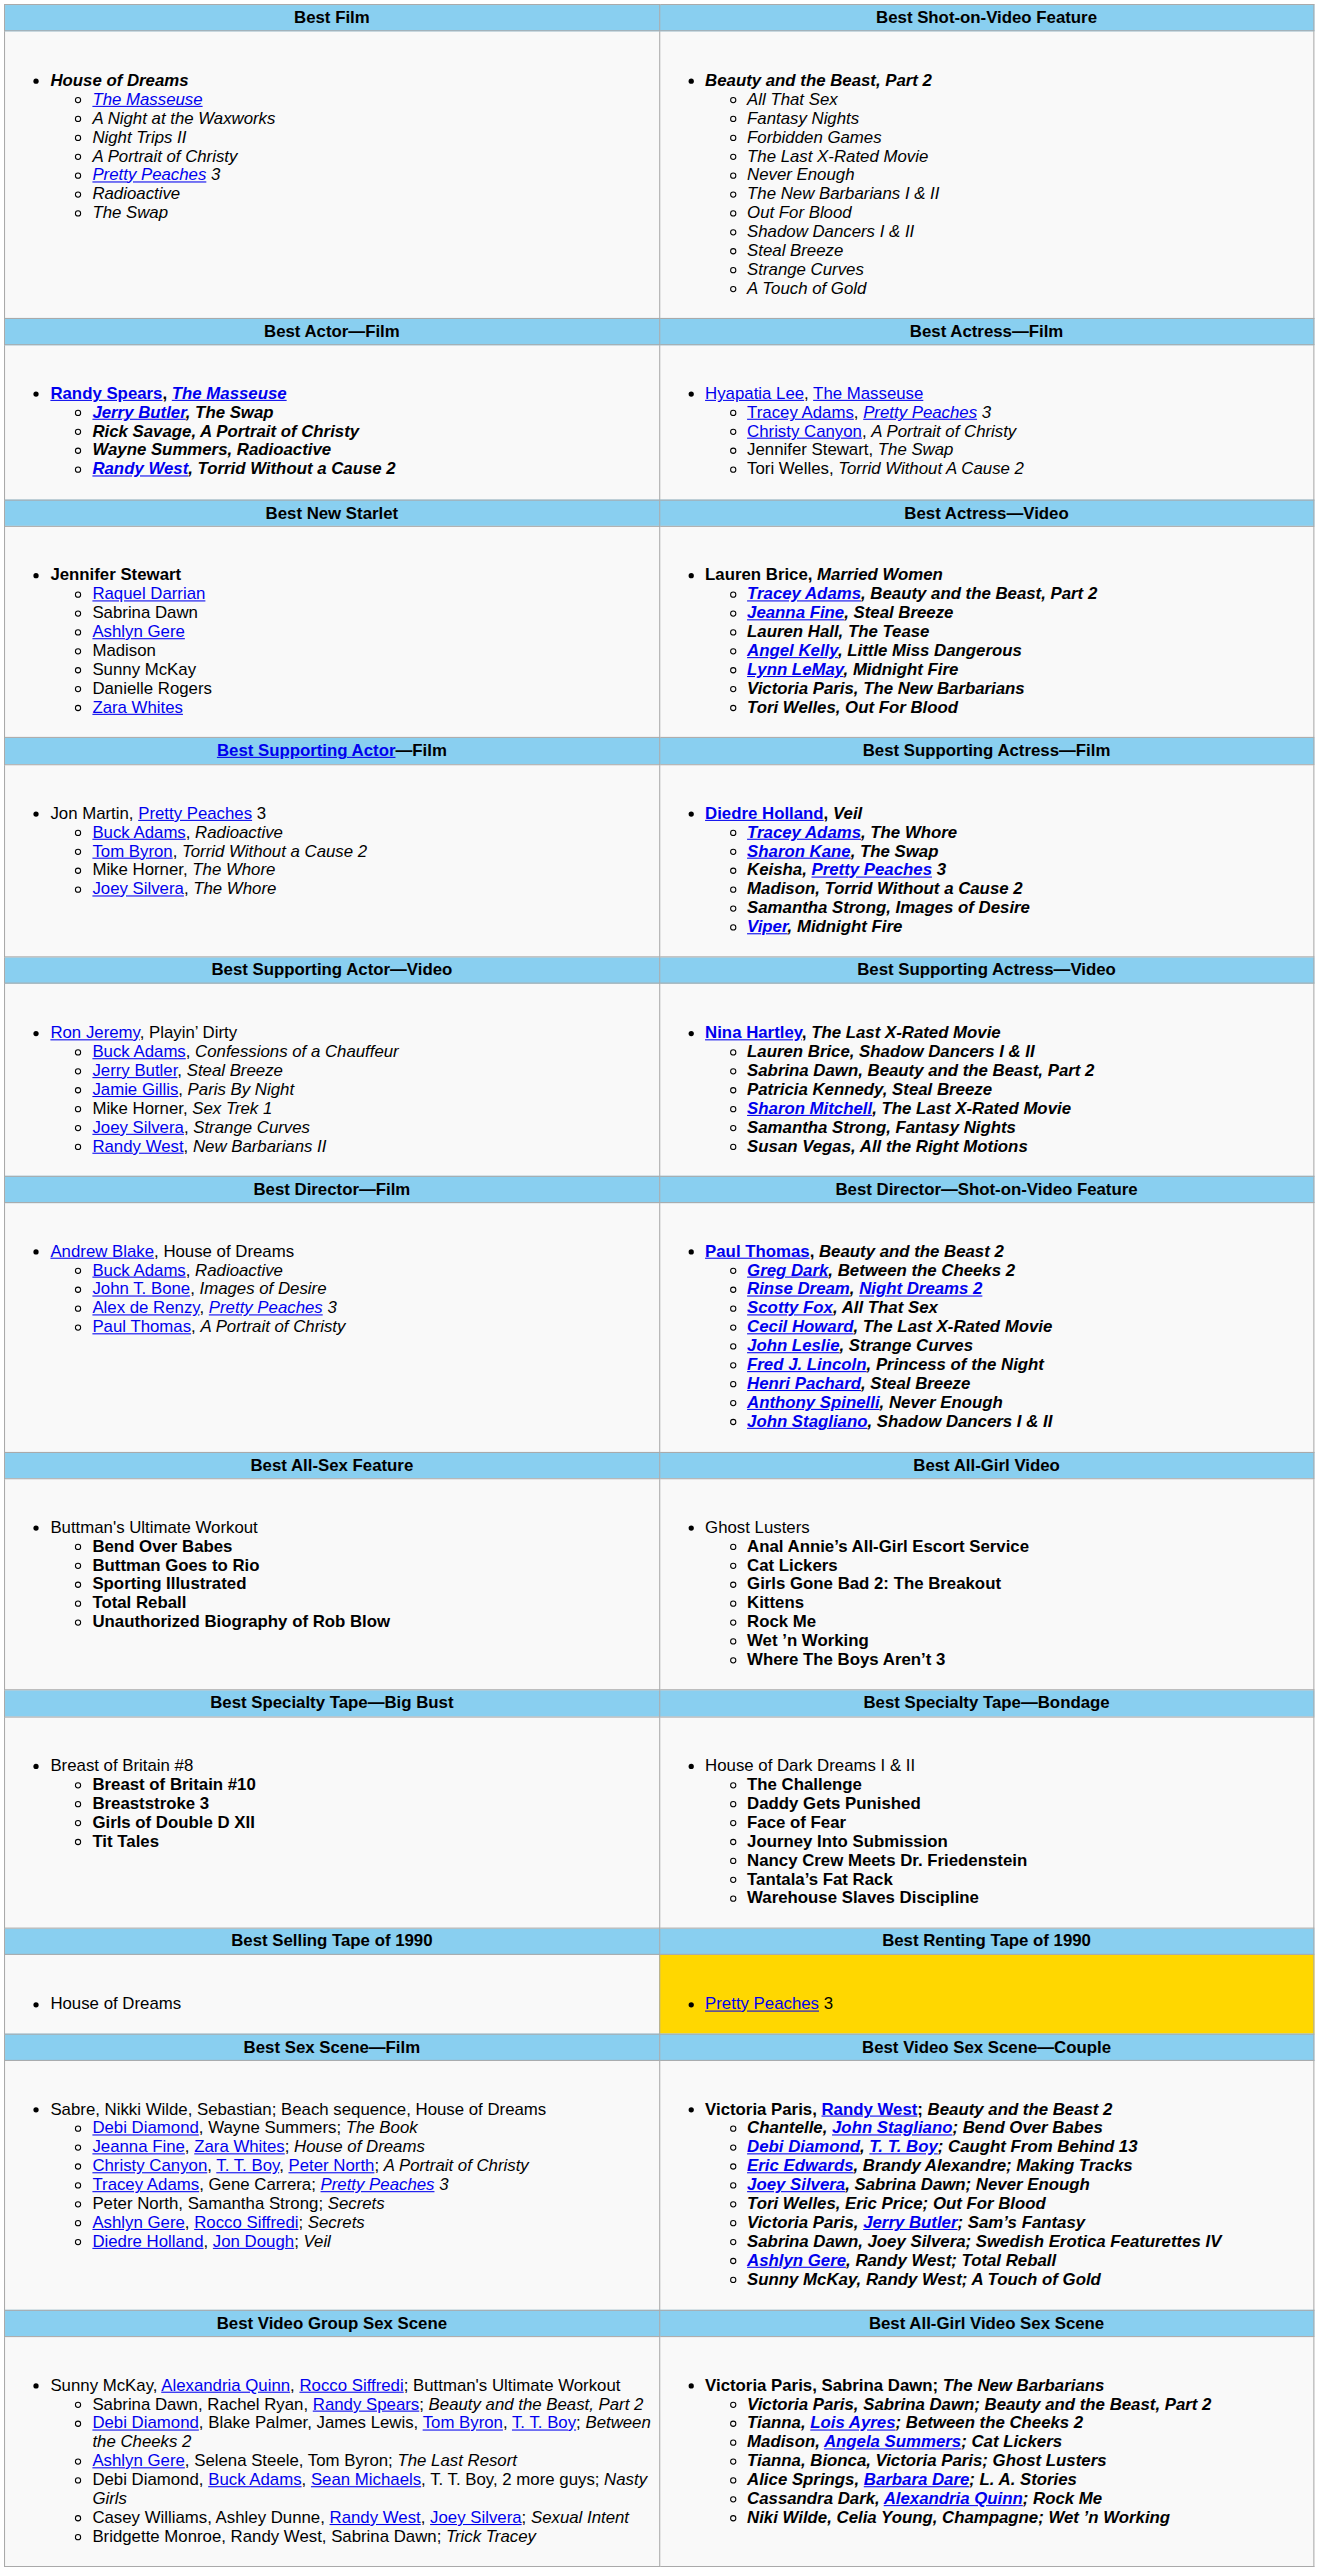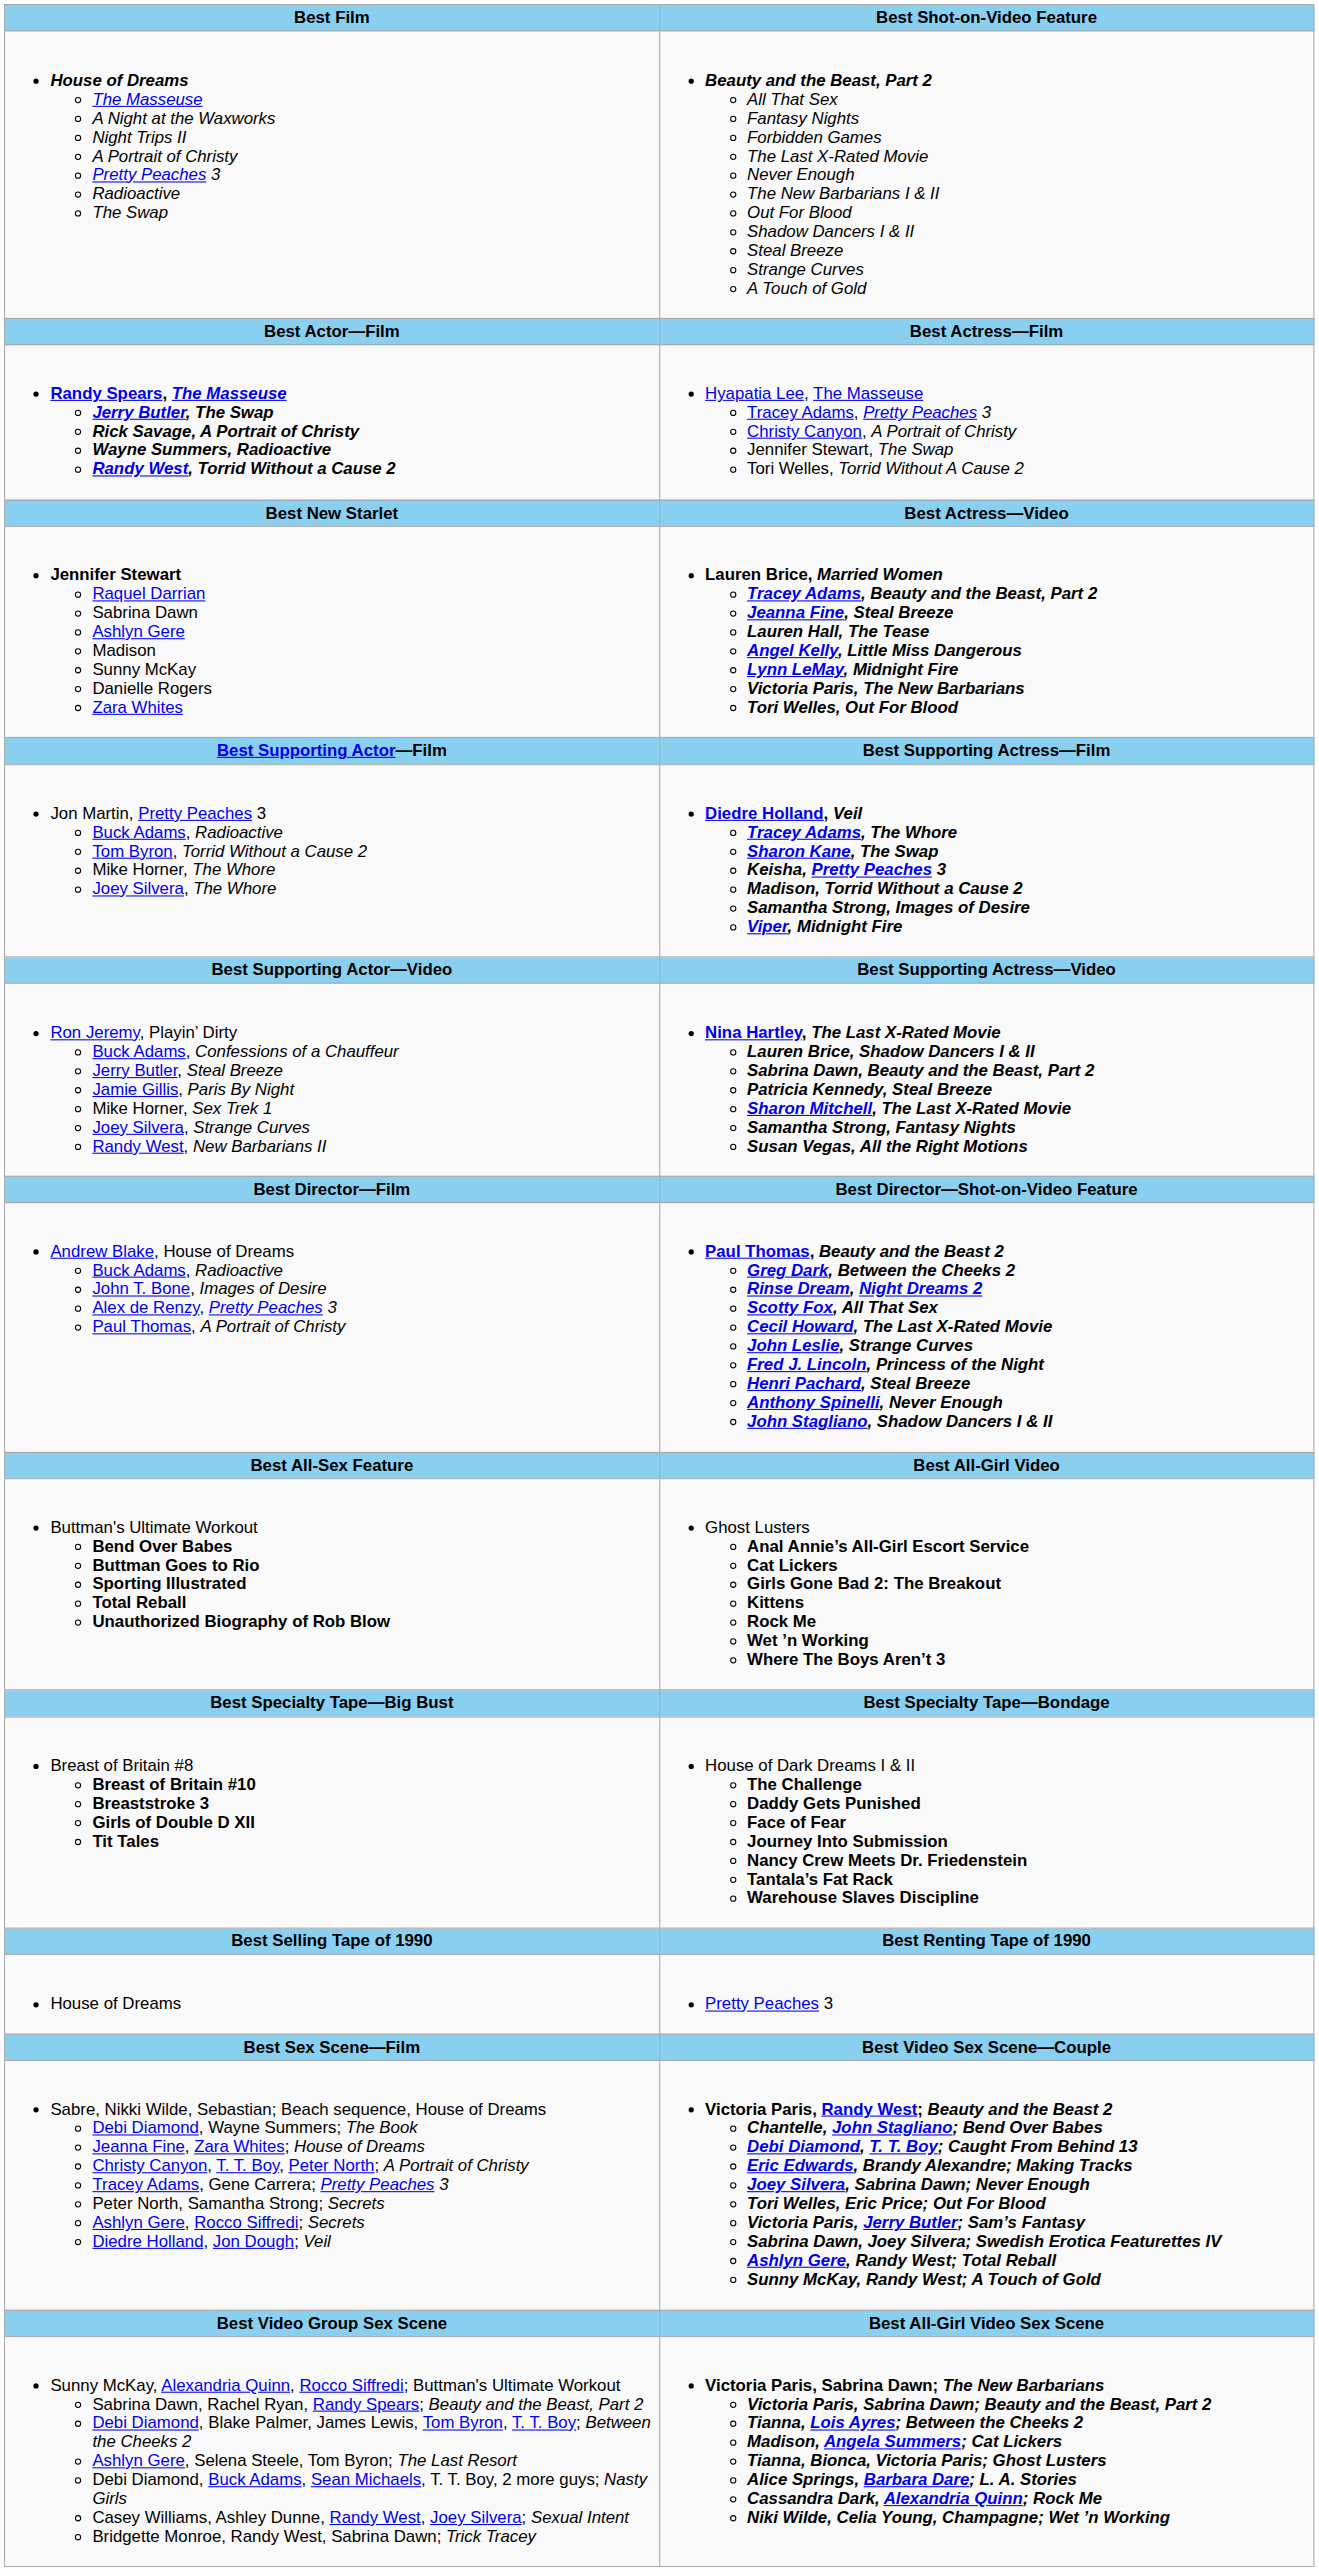(987, 2004) gold background -> (987, 2004) no background
